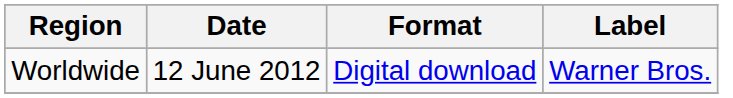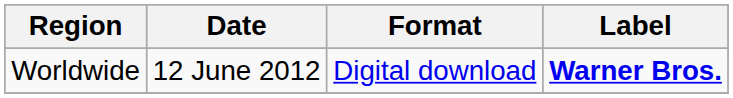(630, 70) normal -> (636, 70) bold
